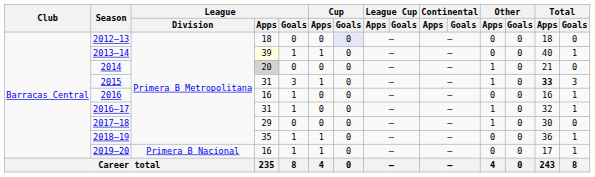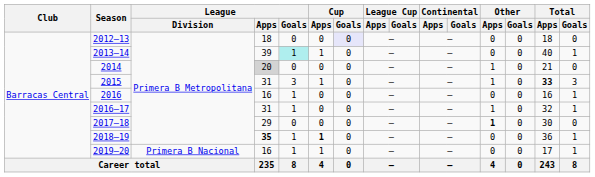(267, 53) lightyellow background -> (267, 53) no background
(294, 53) no background -> (294, 53) paleturquoise background
(493, 123) normal -> (493, 123) bold
(267, 137) normal -> (267, 137) bold
(321, 137) normal -> (321, 137) bold
